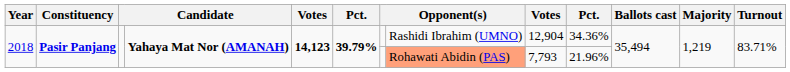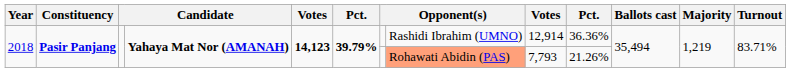(546, 36) 12,904 -> (546, 36) 12,914
(589, 36) 34.36% -> (589, 36) 36.36%
(589, 57) 21.96% -> (589, 57) 21.26%
